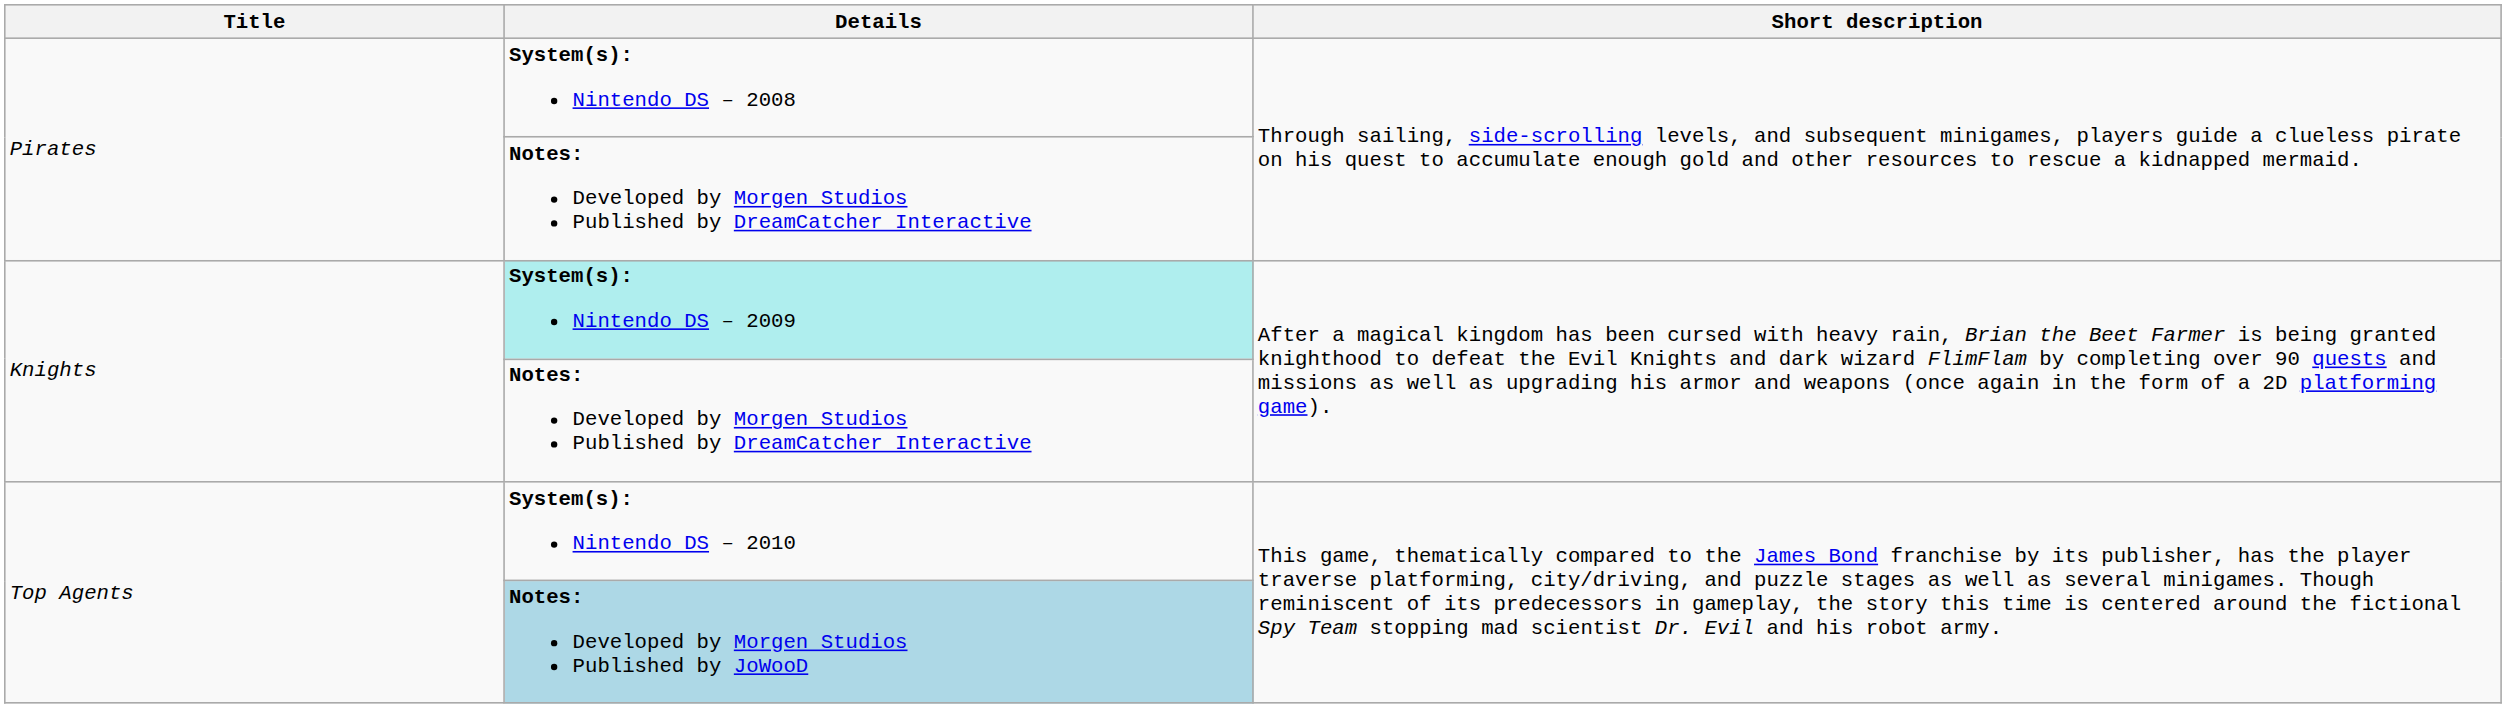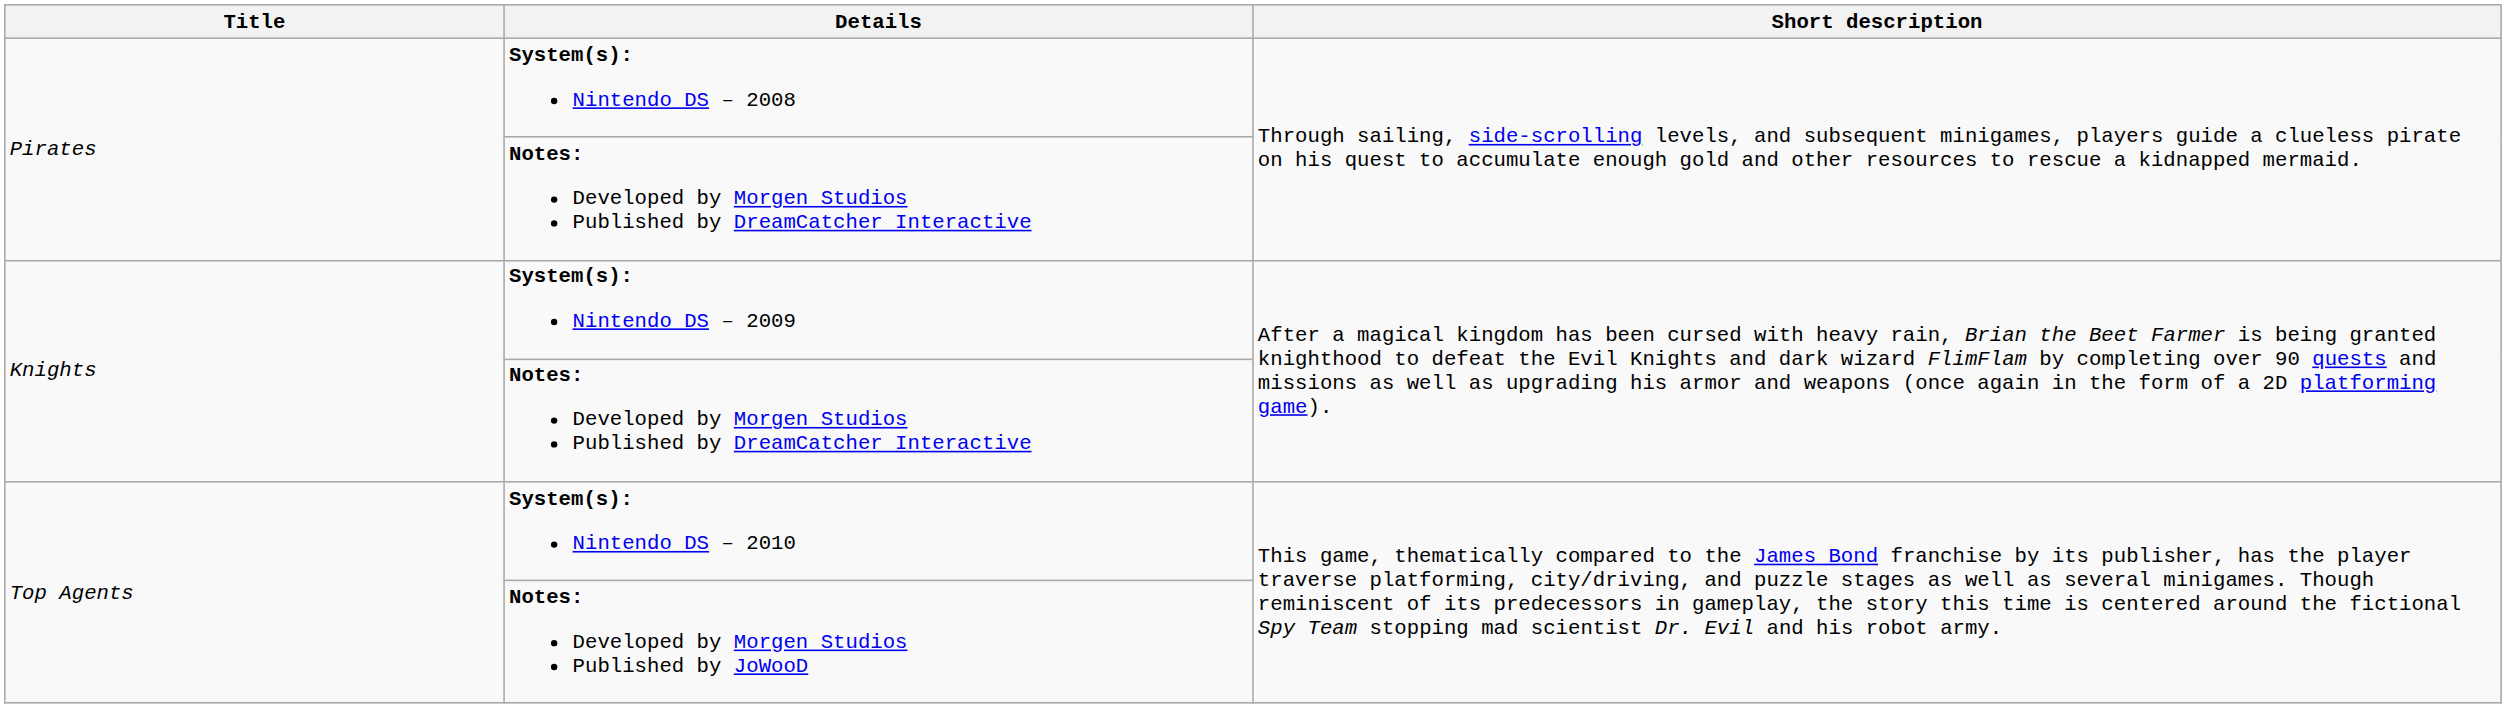(879, 299) paleturquoise background -> (879, 299) no background
(879, 632) lightblue background -> (879, 632) no background
